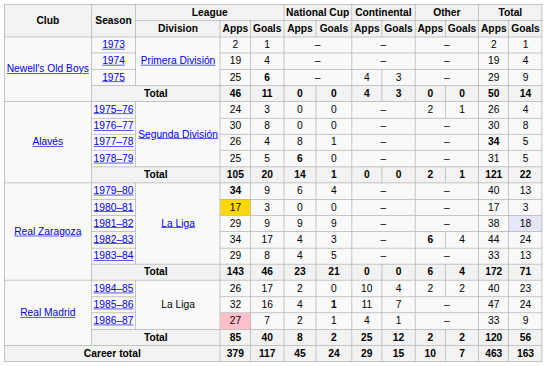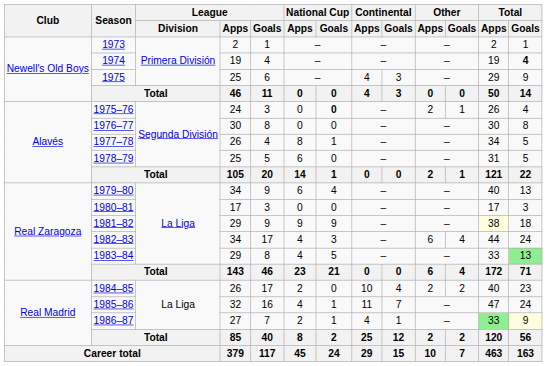(526, 61) normal -> (526, 61) bold
(267, 77) bold -> (267, 77) normal
(334, 110) normal -> (334, 110) bold
(494, 142) bold -> (494, 142) normal
(300, 158) bold -> (300, 158) normal
(235, 191) bold -> (235, 191) normal
(235, 207) gold background -> (235, 207) no background
(494, 223) no background -> (494, 223) lightyellow background
(526, 223) lavender background -> (526, 223) no background
(430, 239) bold -> (430, 239) normal
(526, 256) no background -> (526, 256) lightgreen background
(334, 304) bold -> (334, 304) normal
(235, 321) pink background -> (235, 321) no background
(494, 321) no background -> (494, 321) lightgreen background
(526, 321) no background -> (526, 321) lightyellow background
